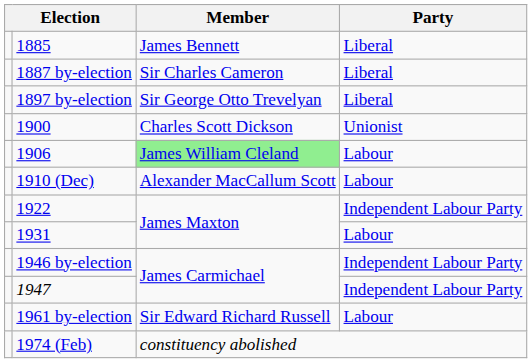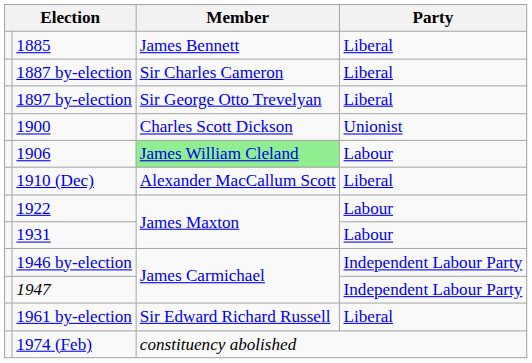(368, 180) Labour -> (368, 180) Liberal
(433, 208) Independent Labour Party -> (368, 208) Labour
(368, 316) Labour -> (368, 316) Liberal
